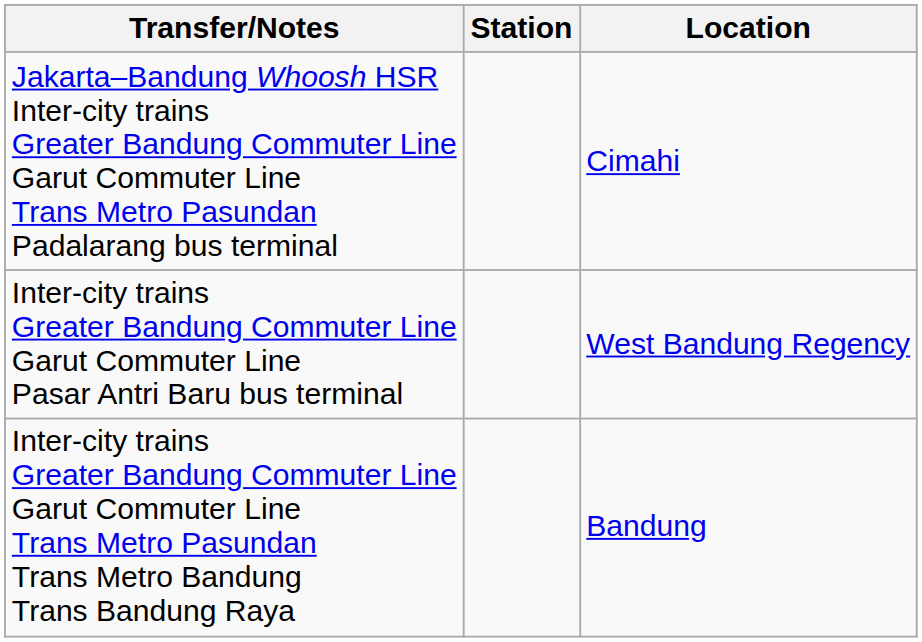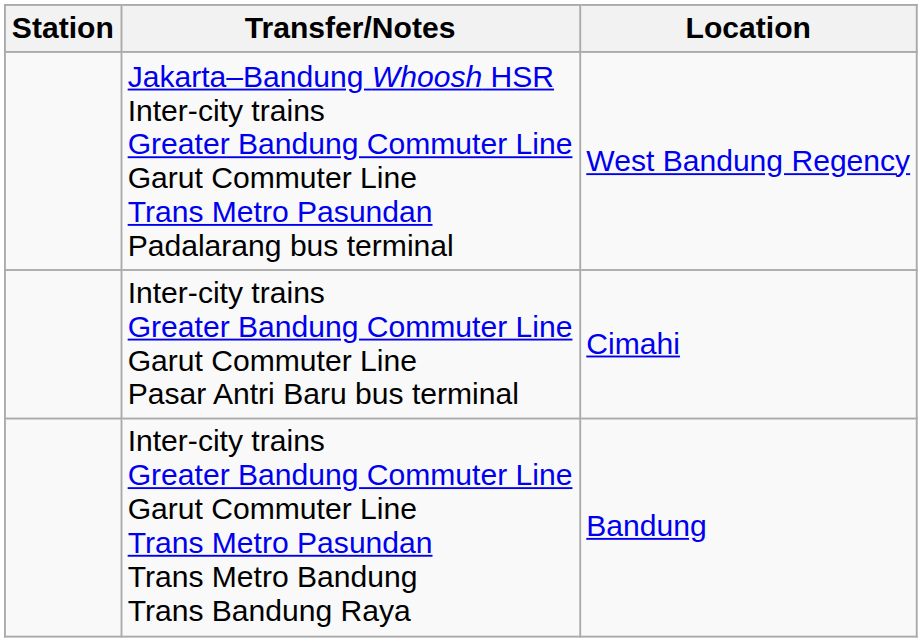columns swapped: (521, 28) <-> (234, 28)
(633, 160) Cimahi -> (748, 160) West Bandung Regency
(748, 343) West Bandung Regency -> (633, 343) Cimahi
